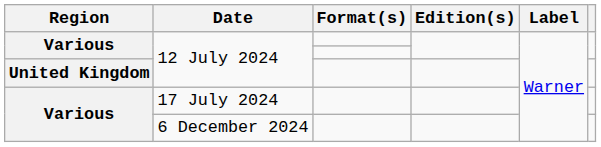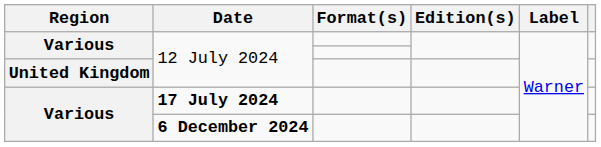(218, 100) normal -> (218, 100) bold
(233, 128) normal -> (233, 128) bold
